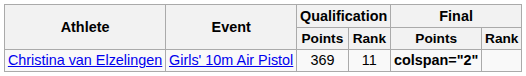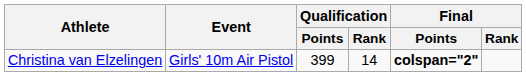(322, 60) 369 -> (322, 60) 399
(369, 60) 11 -> (369, 60) 14
